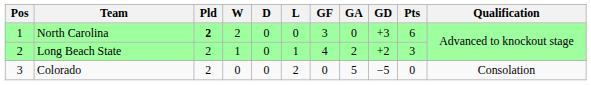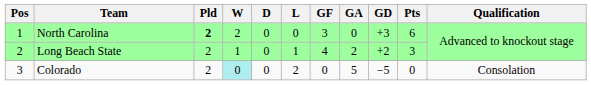(237, 70) no background -> (237, 70) paleturquoise background
